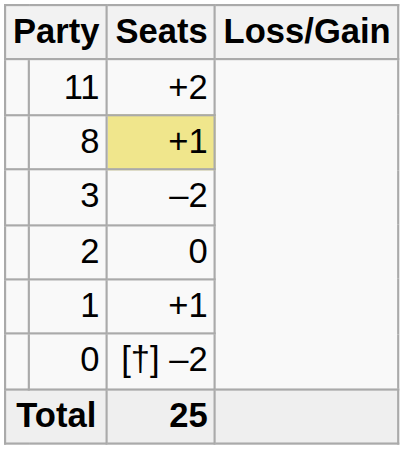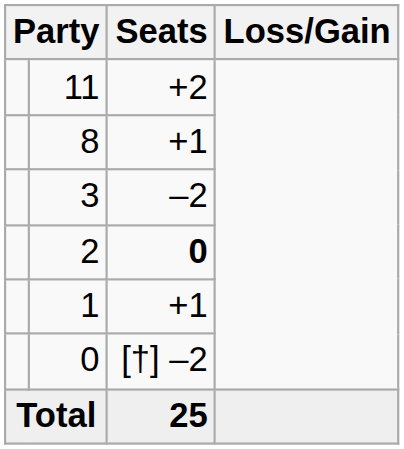(188, 141) khaki background -> (188, 141) no background
(198, 251) normal -> (198, 251) bold
